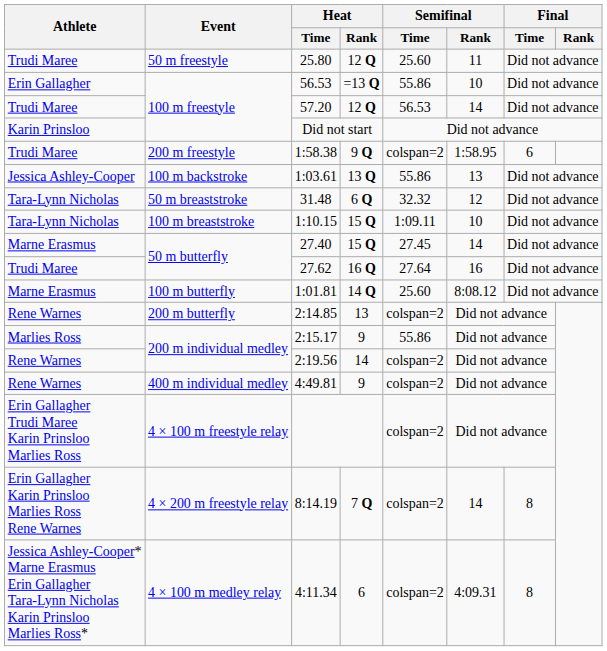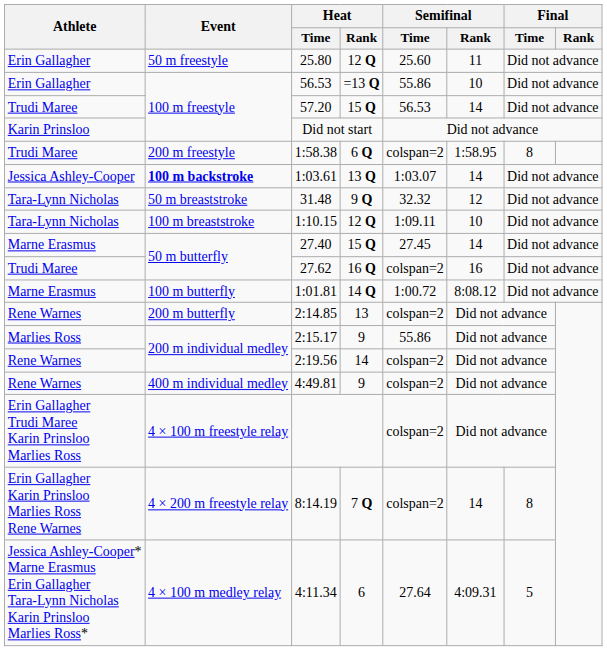(43, 61) Trudi Maree -> (49, 61) Erin Gallagher
(362, 107) 12 Q -> (362, 107) 15 Q
(362, 153) 9 Q -> (362, 153) 6 Q
(530, 153) 6 -> (530, 153) 8
(198, 176) normal -> (201, 176) bold
(415, 176) 55.86 -> (415, 176) 1:03.07
(475, 176) 13 -> (475, 176) 14
(362, 199) 6 Q -> (362, 199) 9 Q
(362, 222) 15 Q -> (362, 222) 12 Q
(415, 268) 27.64 -> (415, 268) colspan=2
(415, 291) 25.60 -> (415, 291) 1:00.72
(415, 593) colspan=2 -> (415, 593) 27.64
(530, 593) 8 -> (530, 593) 5
